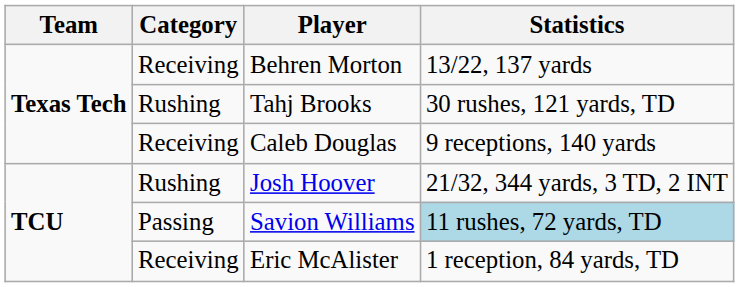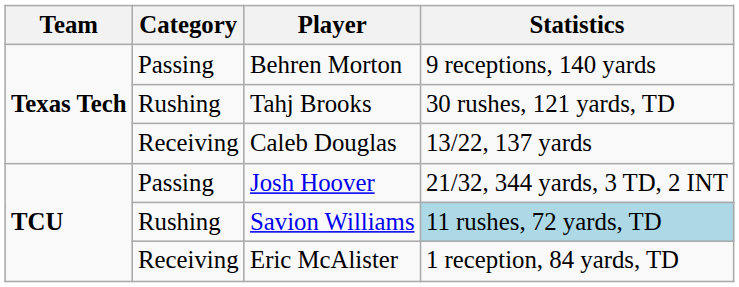(188, 64) Receiving -> (176, 64) Passing
(509, 64) 13/22, 137 yards -> (541, 64) 9 receptions, 140 yards
(541, 142) 9 receptions, 140 yards -> (509, 142) 13/22, 137 yards
(179, 182) Rushing -> (176, 182) Passing
(176, 221) Passing -> (179, 221) Rushing
